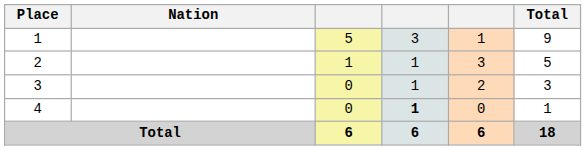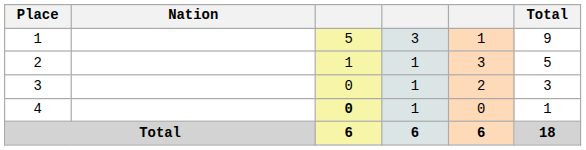(349, 110) normal -> (349, 110) bold
(415, 110) bold -> (415, 110) normal
